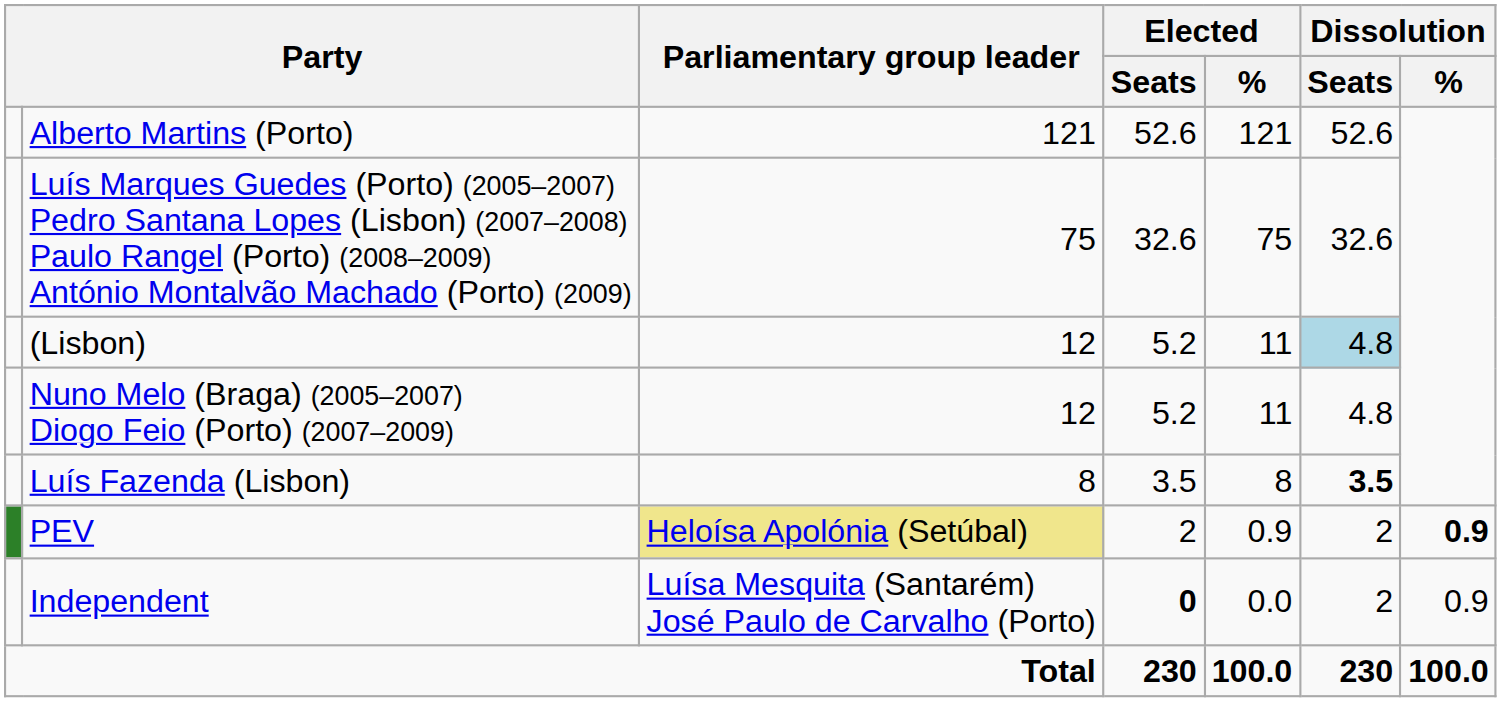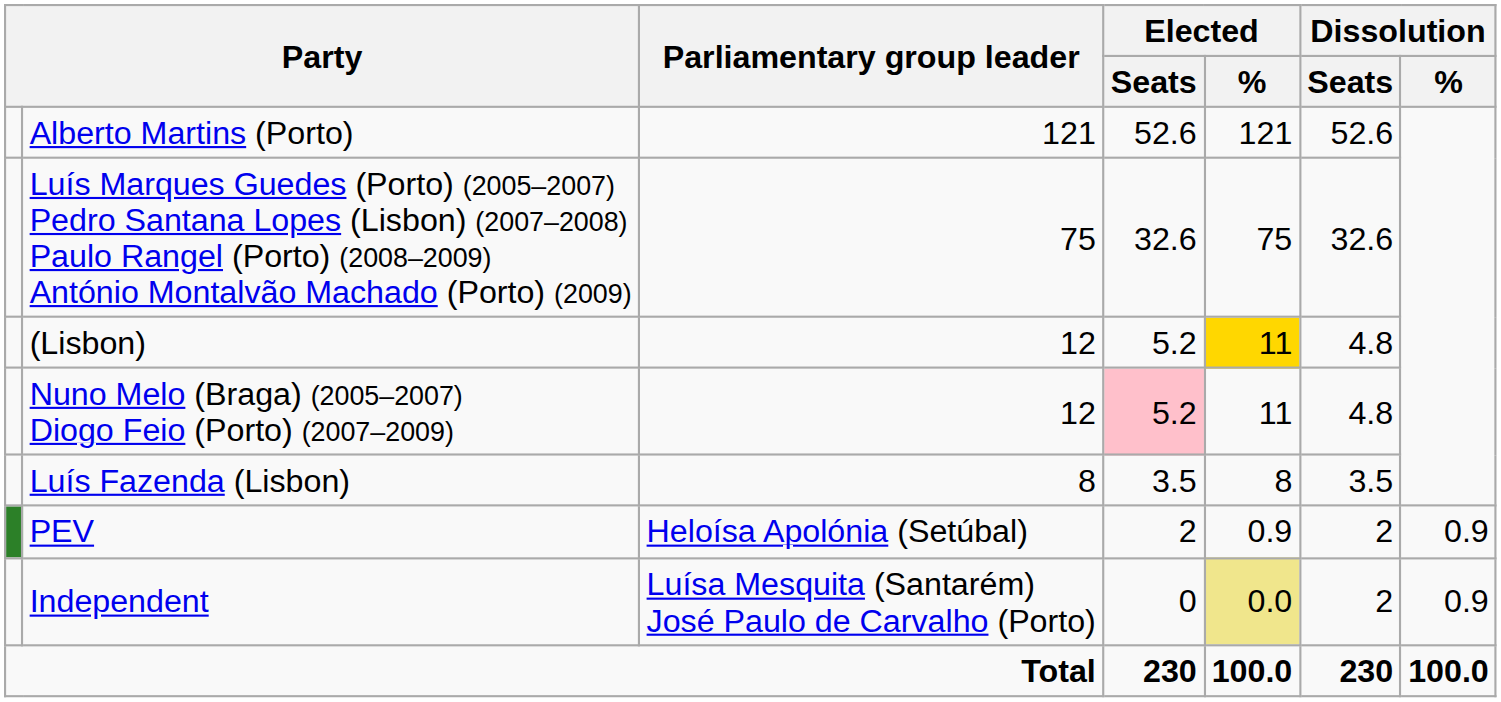(1276, 343) no background -> (1276, 343) gold background
(1371, 343) lightblue background -> (1371, 343) no background
(1174, 412) no background -> (1174, 412) pink background
(1371, 481) bold -> (1371, 481) normal
(837, 532) khaki background -> (837, 532) no background
(1466, 532) bold -> (1466, 532) normal
(1188, 601) bold -> (1188, 601) normal
(1270, 601) no background -> (1270, 601) khaki background
